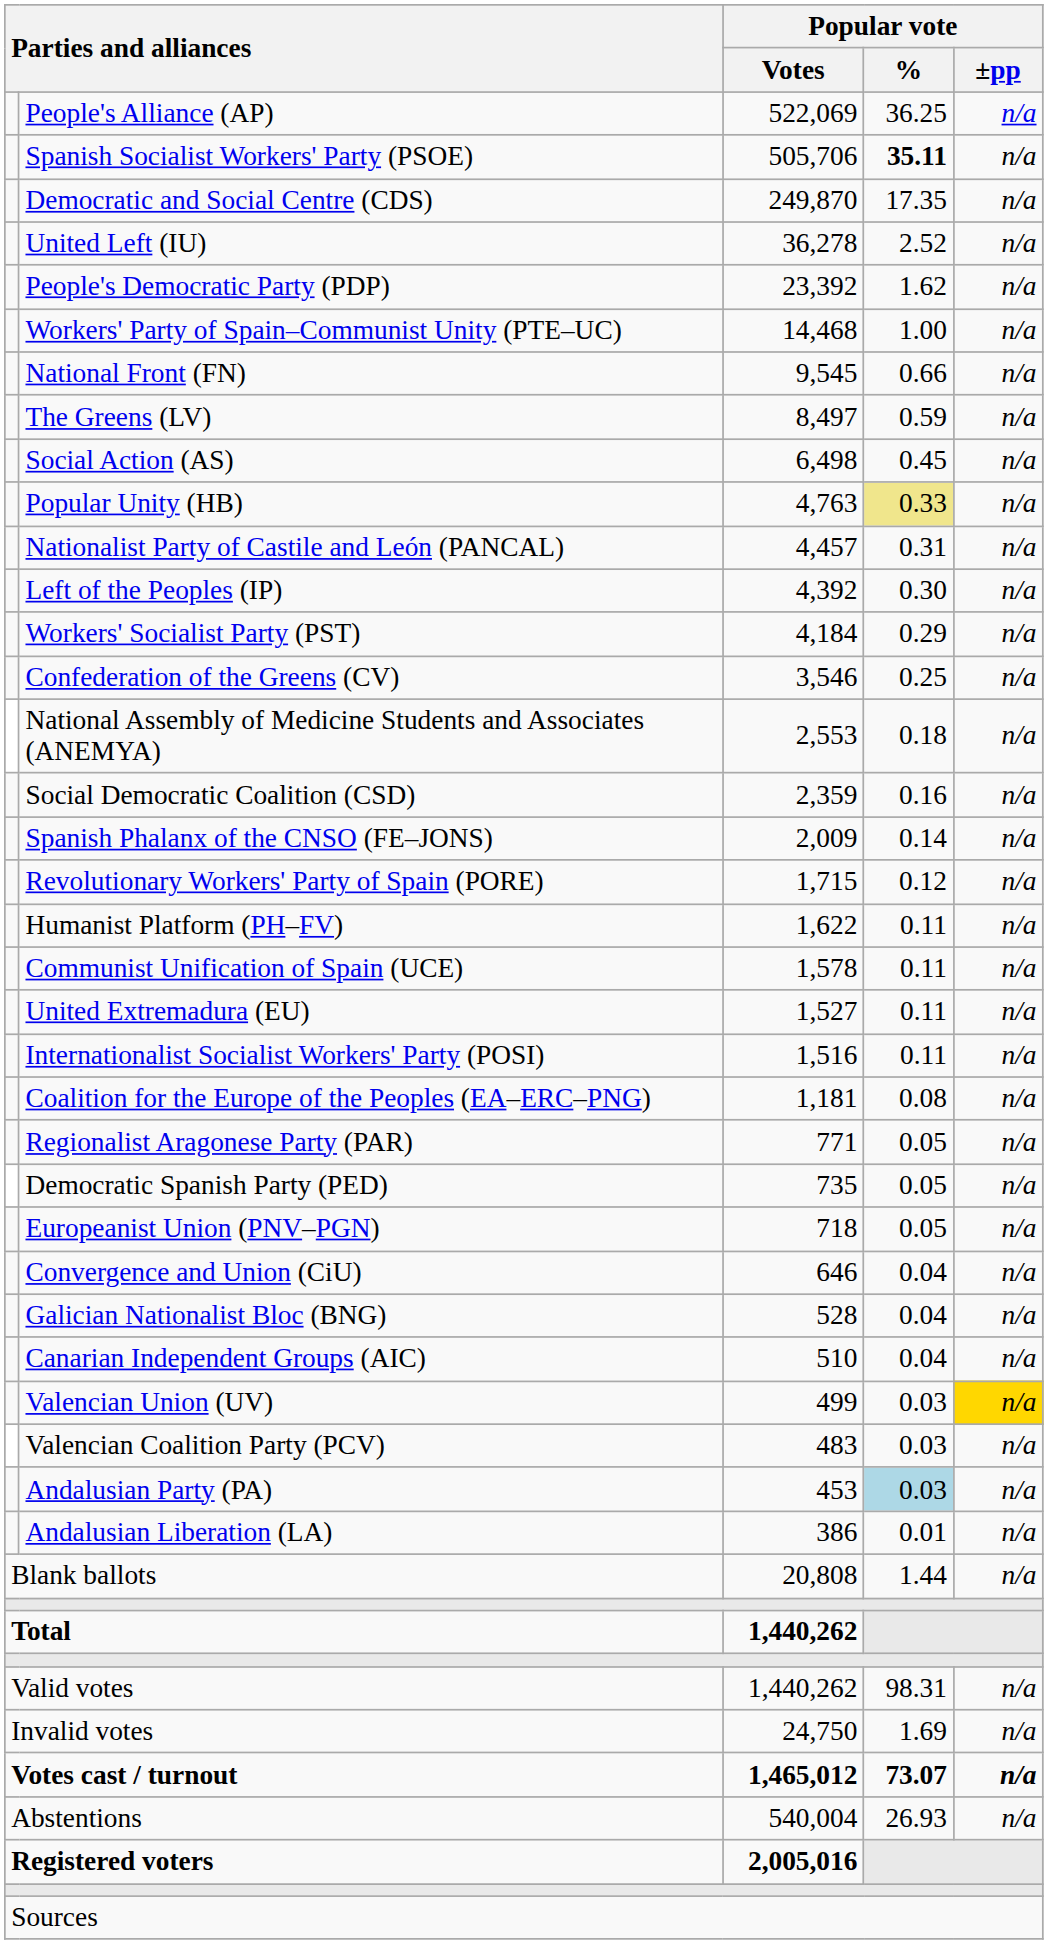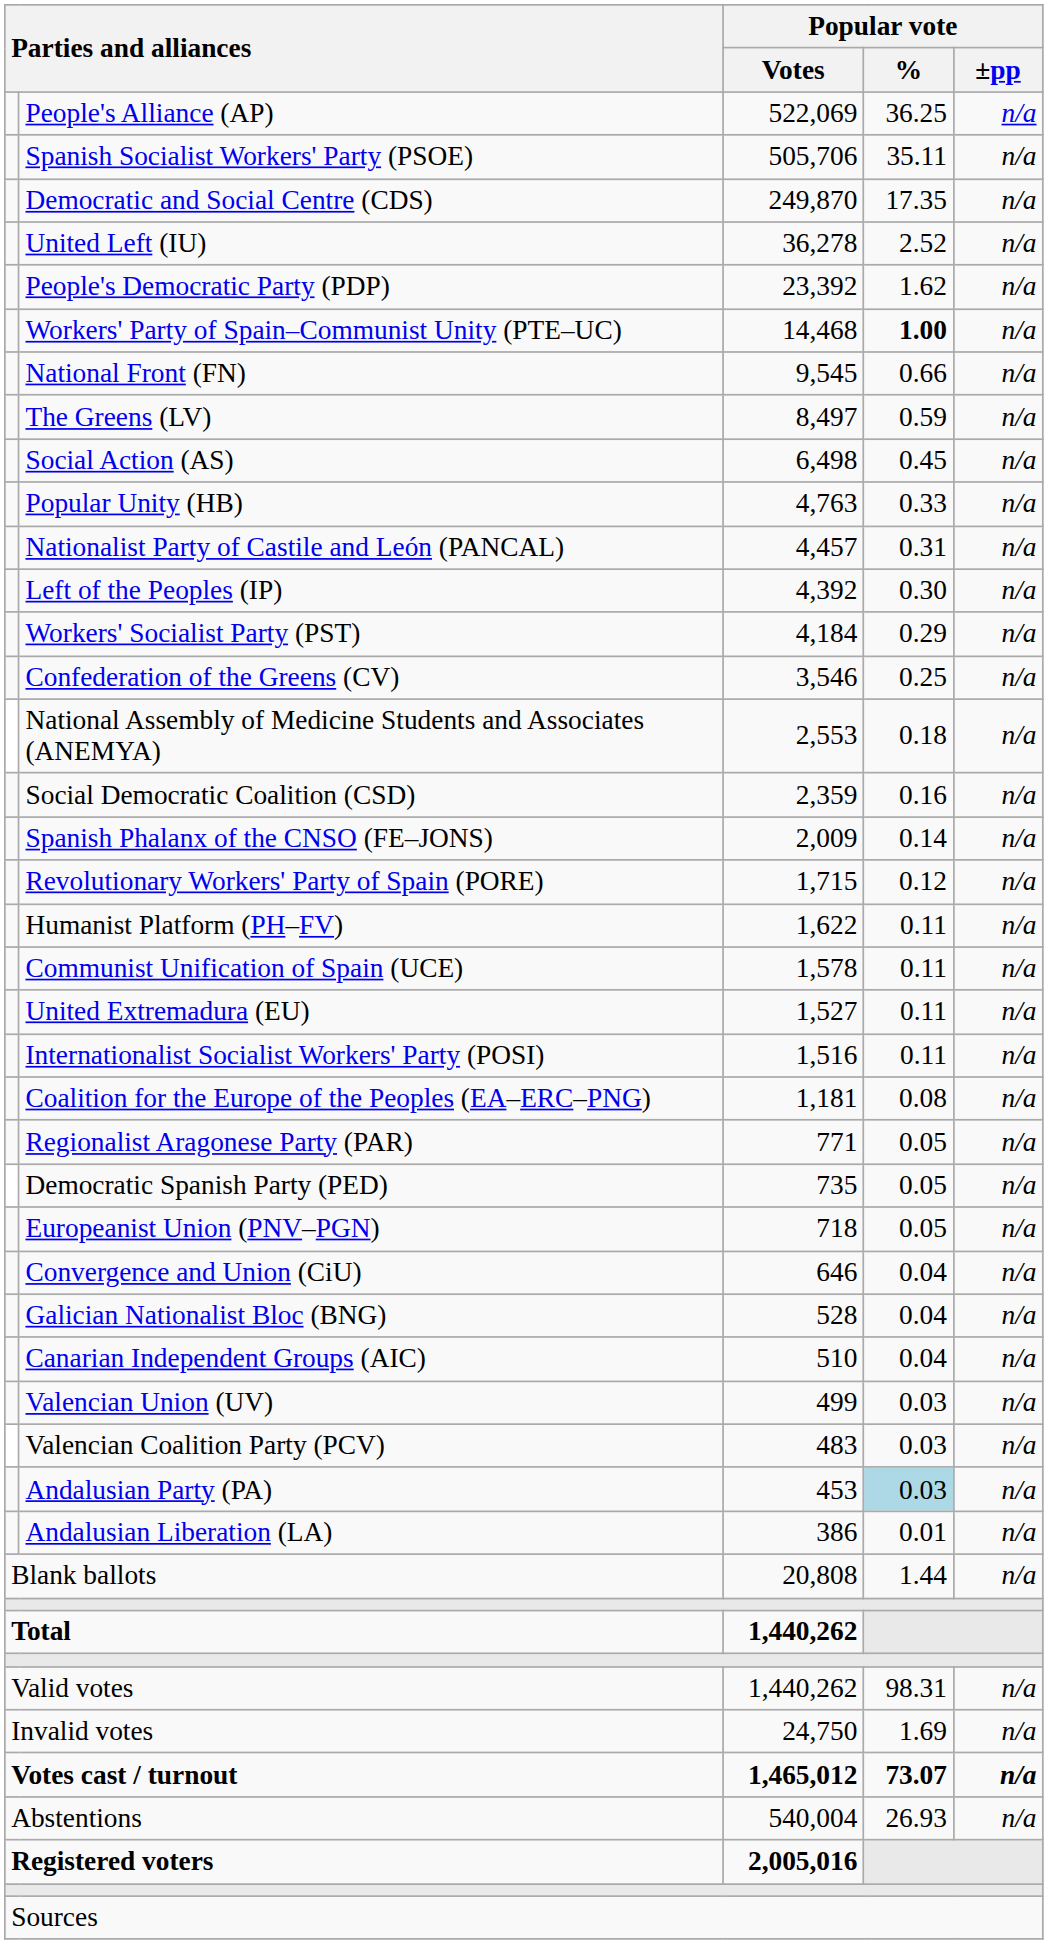(917, 156) bold -> (917, 156) normal
(923, 329) normal -> (923, 329) bold
(923, 503) khaki background -> (923, 503) no background
(1019, 1402) gold background -> (1019, 1402) no background
